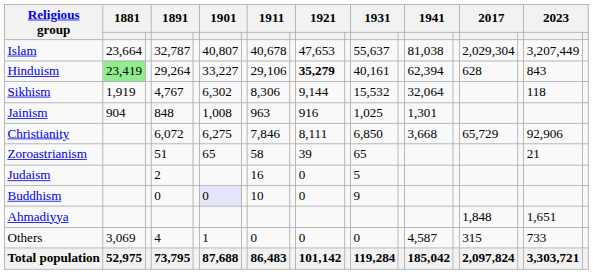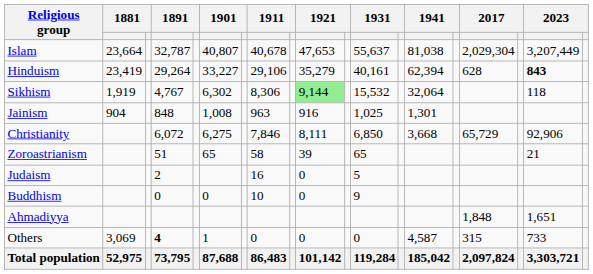(124, 71) lightgreen background -> (124, 71) no background
(317, 71) bold -> (317, 71) normal
(537, 71) normal -> (537, 71) bold
(313, 92) no background -> (313, 92) lightgreen background
(206, 196) lavender background -> (206, 196) no background
(157, 237) normal -> (157, 237) bold
